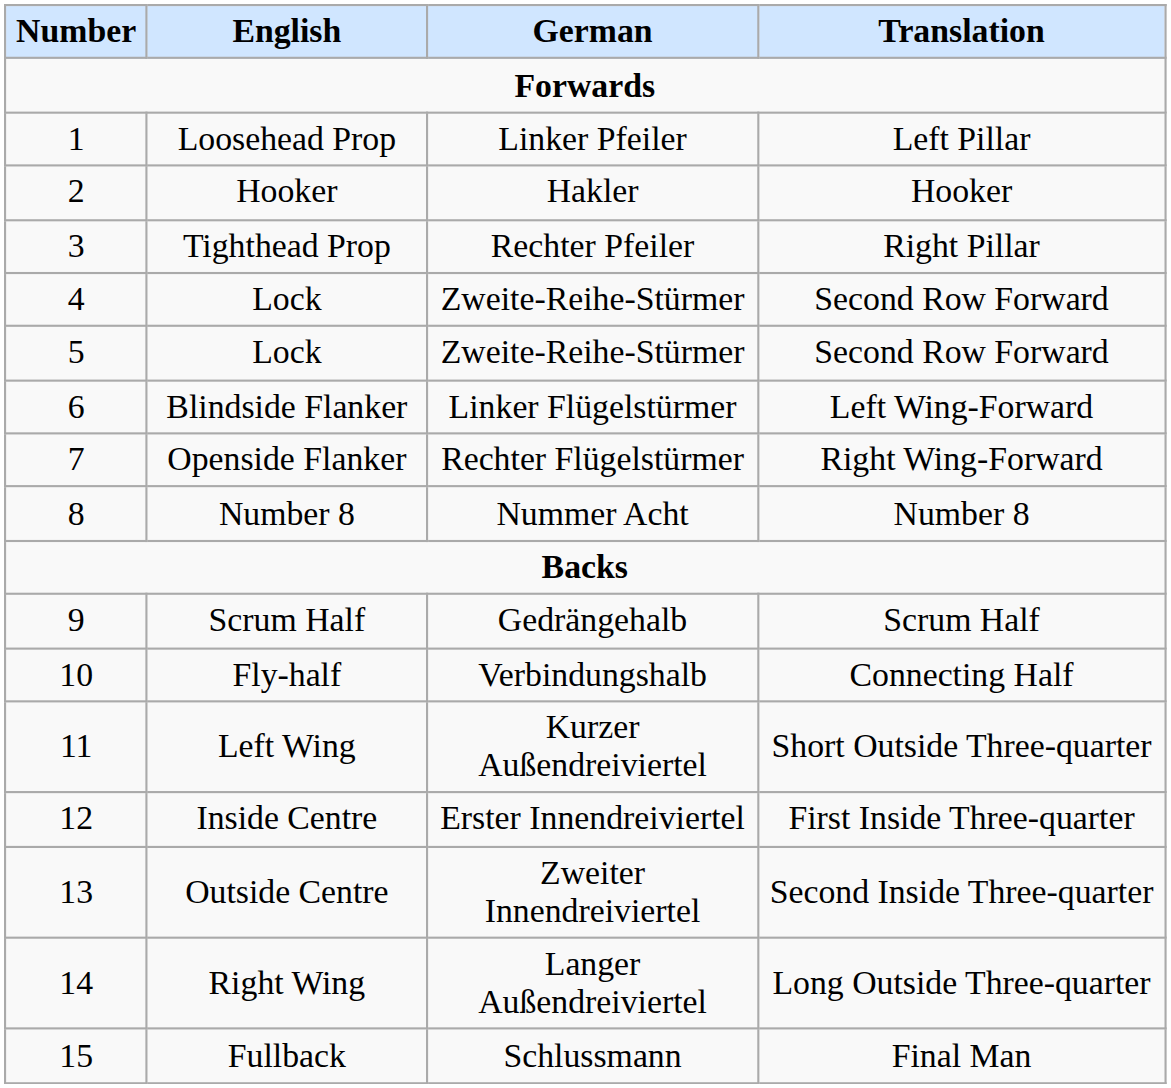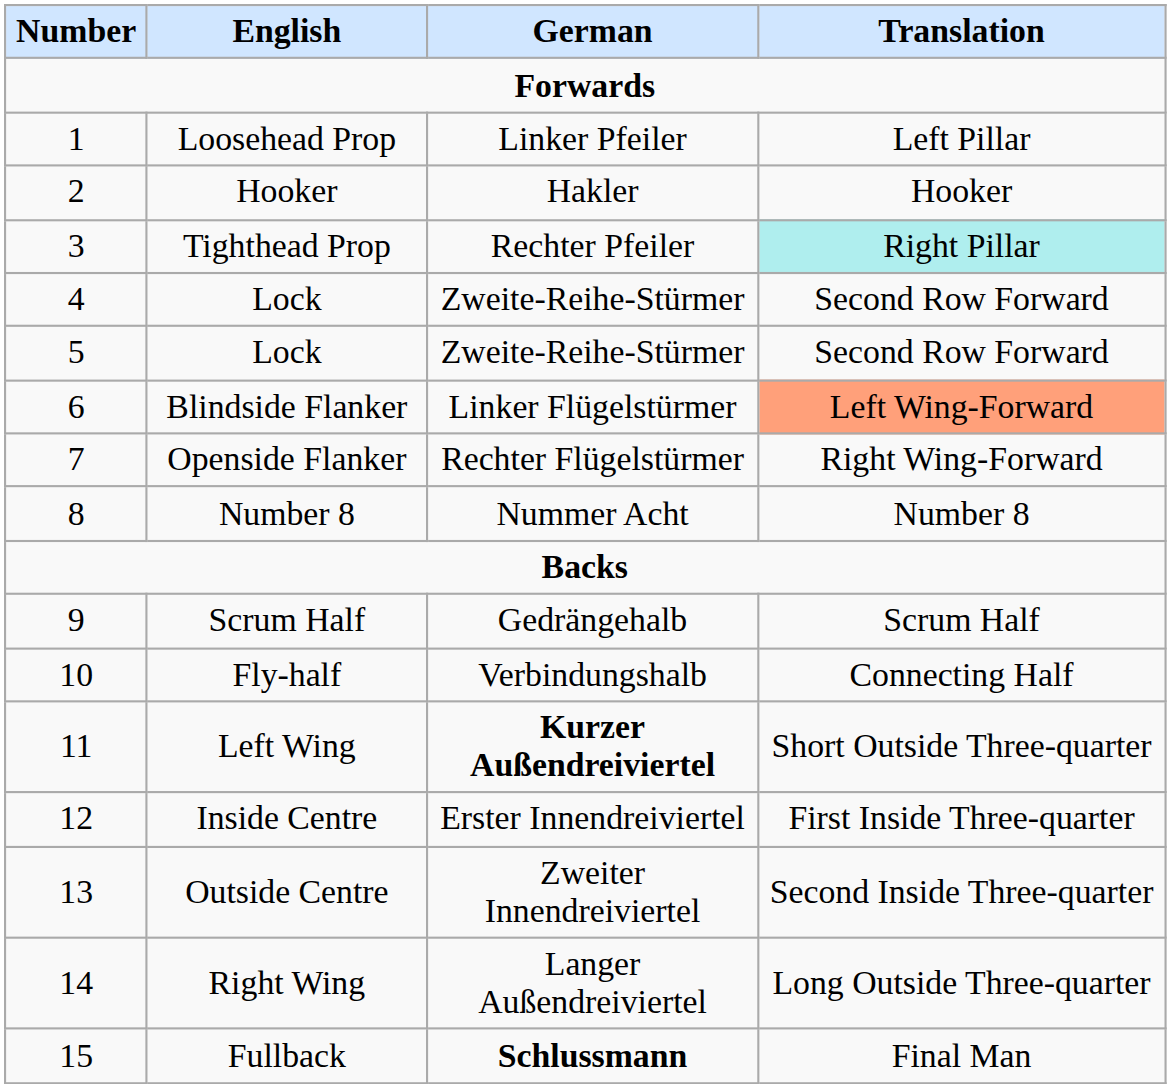(962, 245) no background -> (962, 245) paleturquoise background
(962, 406) no background -> (962, 406) lightsalmon background
(593, 746) normal -> (593, 746) bold
(593, 1055) normal -> (593, 1055) bold
